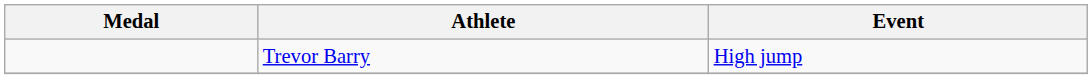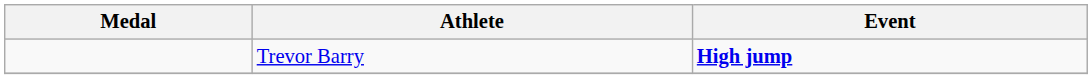(758, 55) normal -> (745, 55) bold
